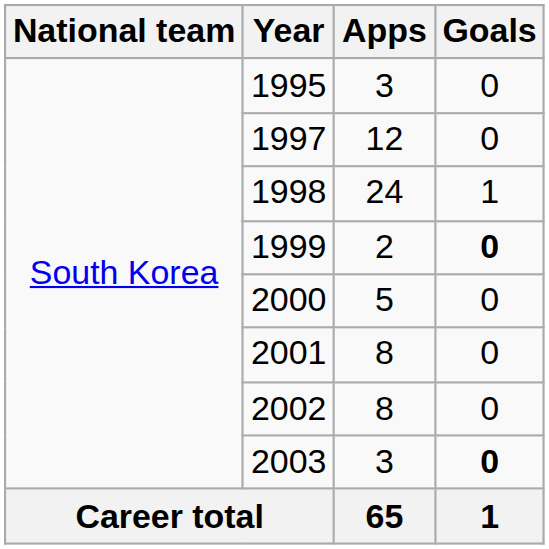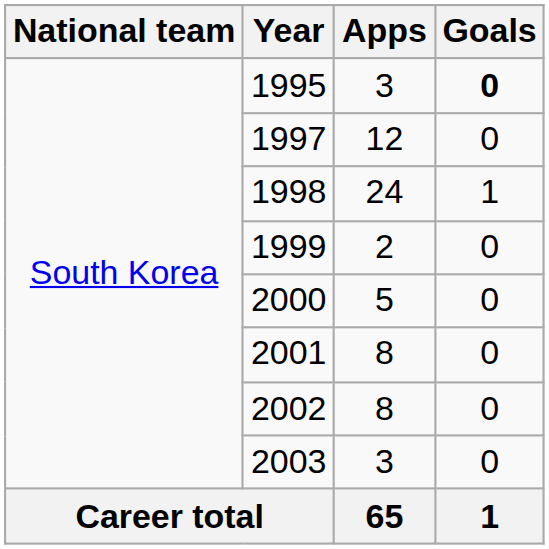(490, 85) normal -> (490, 85) bold
(490, 246) bold -> (490, 246) normal
(490, 461) bold -> (490, 461) normal
